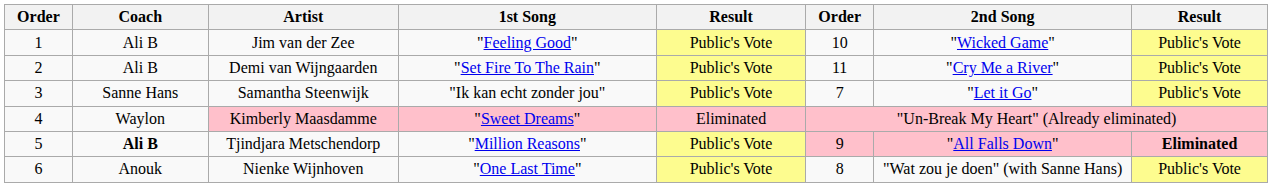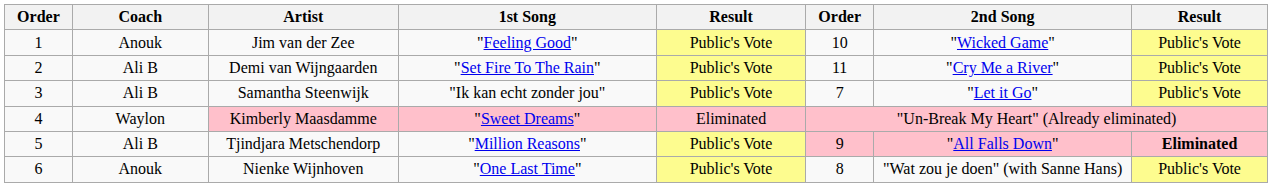(140, 42) Ali B -> (140, 42) Anouk
(140, 93) Sanne Hans -> (140, 93) Ali B
(140, 144) bold -> (140, 144) normal
